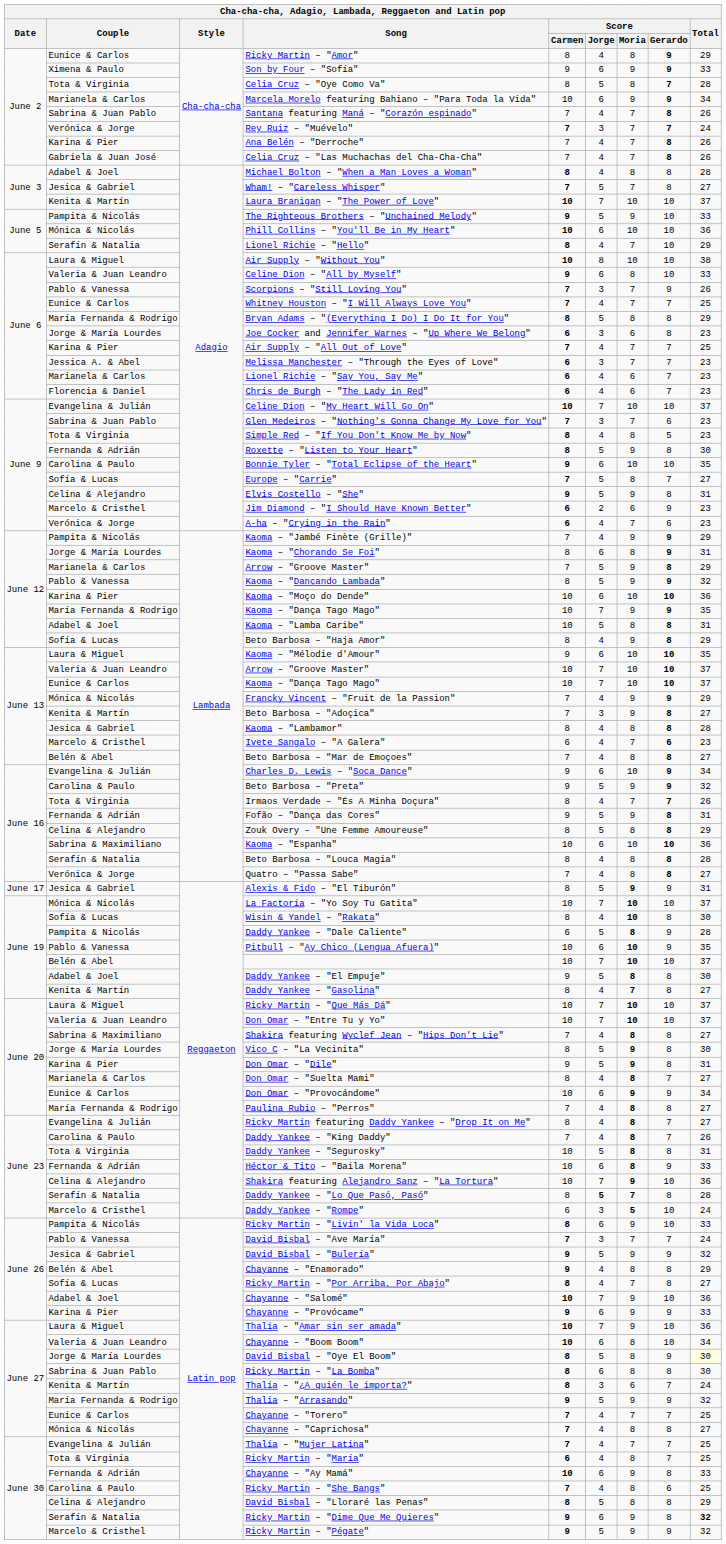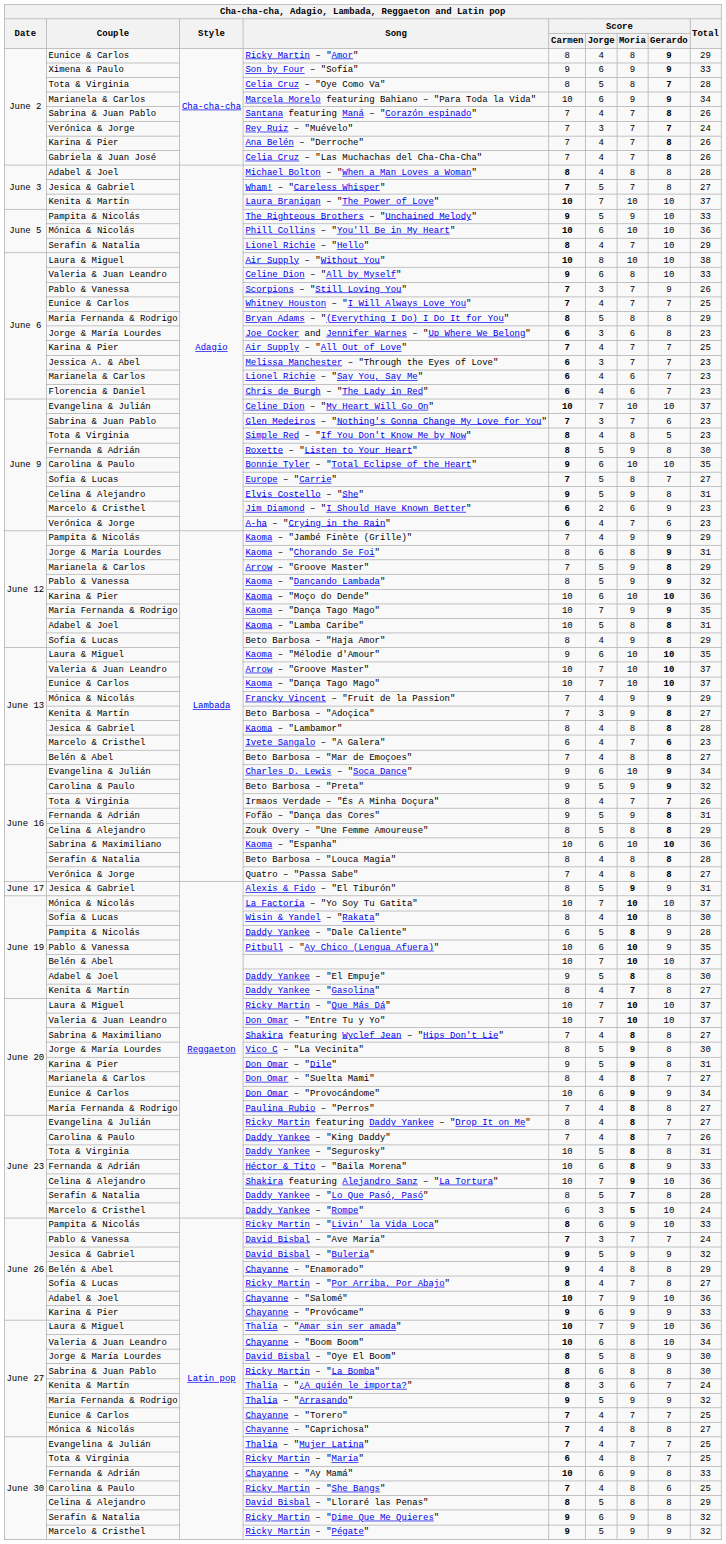(567, 129) bold -> (567, 129) normal
(601, 1196) bold -> (601, 1196) normal
(705, 1357) lightyellow background -> (705, 1357) no background
(705, 1517) bold -> (705, 1517) normal
